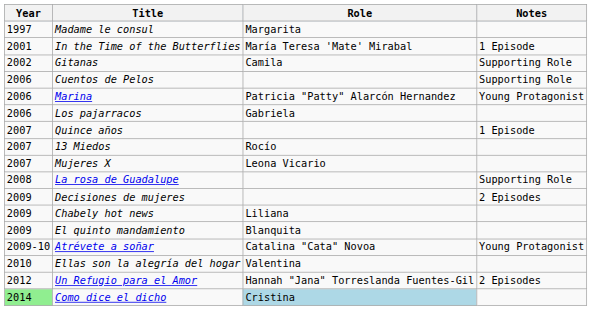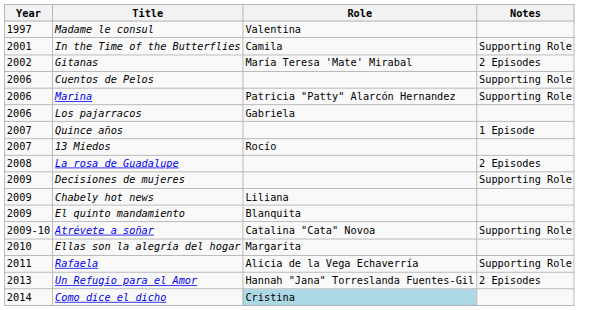(273, 30) Margarita -> (273, 30) Valentina
(329, 46) María Teresa 'Mate' Mirabal -> (264, 46) Camila
(507, 46) 1 Episode -> (525, 46) Supporting Role
(264, 63) Camila -> (329, 63) María Teresa 'Mate' Mirabal
(525, 63) Supporting Role -> (510, 63) 2 Episodes
(532, 96) Young Protagonist -> (525, 96) Supporting Role
- row: (83, 163)
(525, 180) Supporting Role -> (510, 163) 2 Episodes
(510, 197) 2 Episodes -> (525, 180) Supporting Role
(532, 247) Young Protagonist -> (525, 230) Supporting Role
(273, 264) Valentina -> (273, 247) Margarita
+ row: (77, 264)
(19, 281) 2012 -> (19, 281) 2013
(19, 297) lightgreen background -> (19, 297) no background
